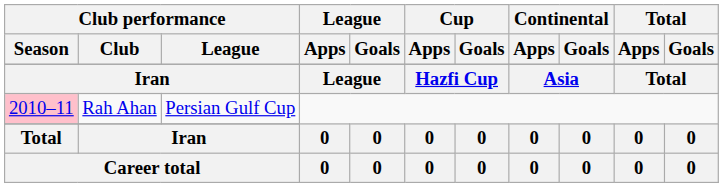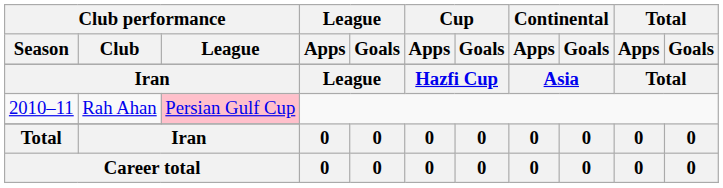(41, 108) pink background -> (41, 108) no background
(230, 108) no background -> (230, 108) pink background
